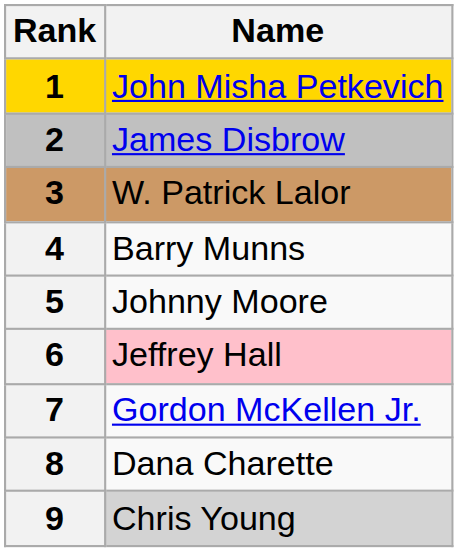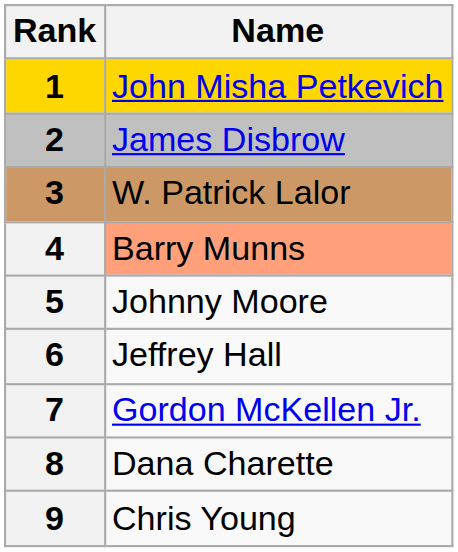(209, 247) no background -> (209, 247) lightsalmon background
(197, 355) pink background -> (197, 355) no background
(204, 517) lightgrey background -> (204, 517) no background
